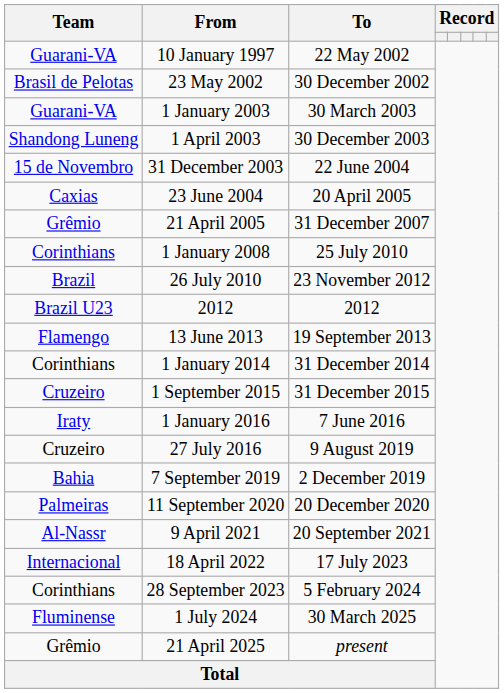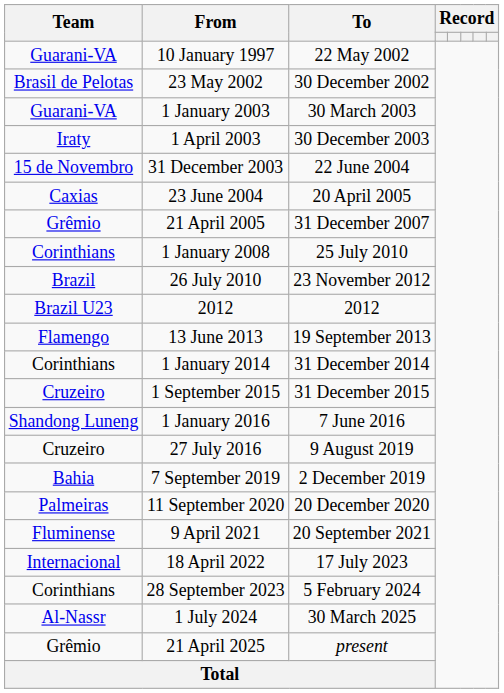(74, 139) Shandong Luneng -> (74, 139) Iraty
(74, 421) Iraty -> (74, 421) Shandong Luneng
(74, 533) Al-Nassr -> (74, 533) Fluminense
(74, 618) Fluminense -> (74, 618) Al-Nassr
